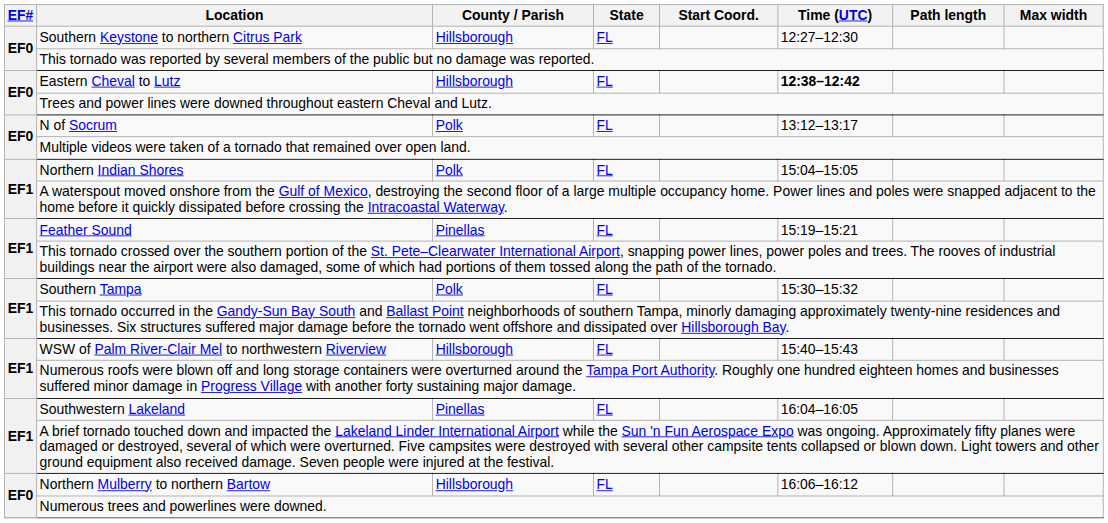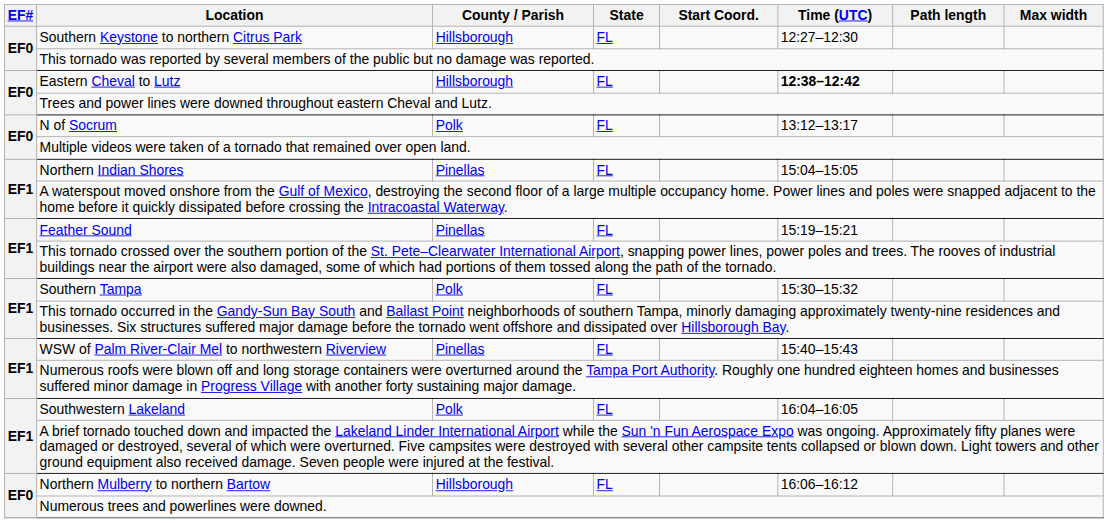(449, 170) Polk -> (460, 170) Pinellas
(474, 349) Hillsborough -> (460, 349) Pinellas
(460, 409) Pinellas -> (449, 409) Polk
